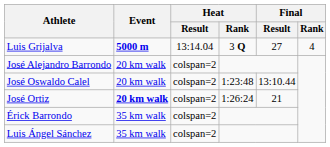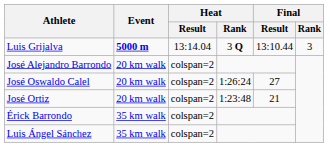(277, 47) 27 -> (275, 47) 13:10.44
(312, 47) 4 -> (310, 47) 3
(237, 81) 1:23:48 -> (235, 81) 1:26:24
(277, 81) 13:10.44 -> (275, 81) 27
(142, 99) bold -> (141, 99) normal
(237, 99) 1:26:24 -> (235, 99) 1:23:48
